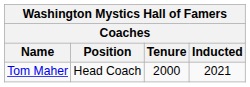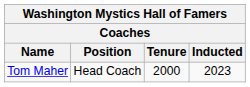(217, 71) 2021 -> (217, 71) 2023
